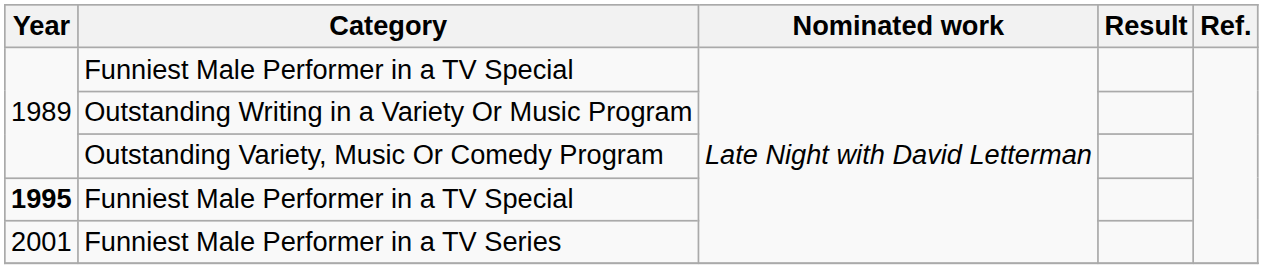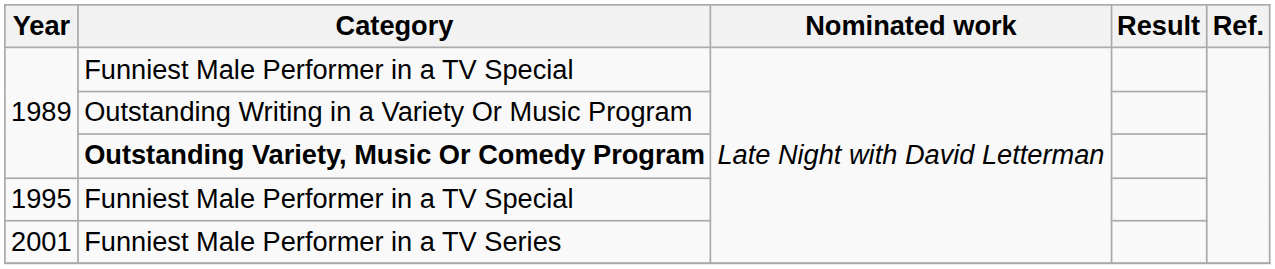(374, 155) normal -> (395, 155) bold
(41, 198) bold -> (41, 198) normal
